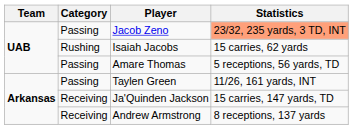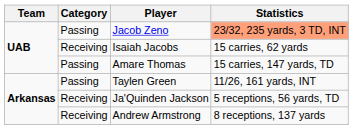(80, 47) Rushing -> (84, 47) Receiving
(276, 64) 5 receptions, 56 yards, TD -> (274, 64) 15 carries, 147 yards, TD
(274, 98) 15 carries, 147 yards, TD -> (276, 98) 5 receptions, 56 yards, TD
